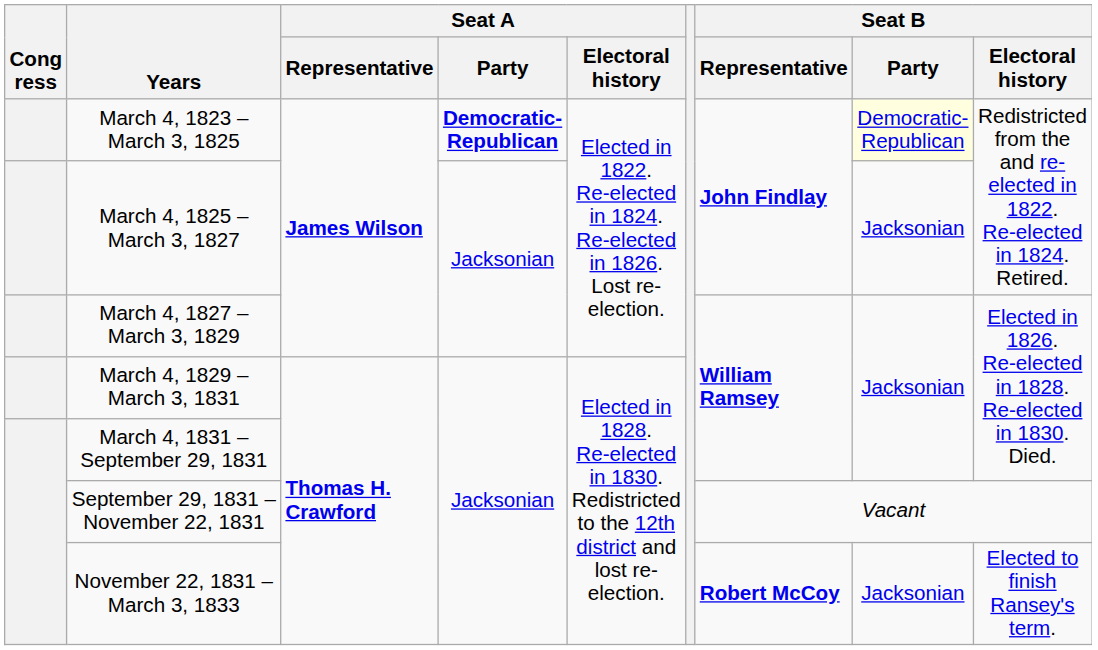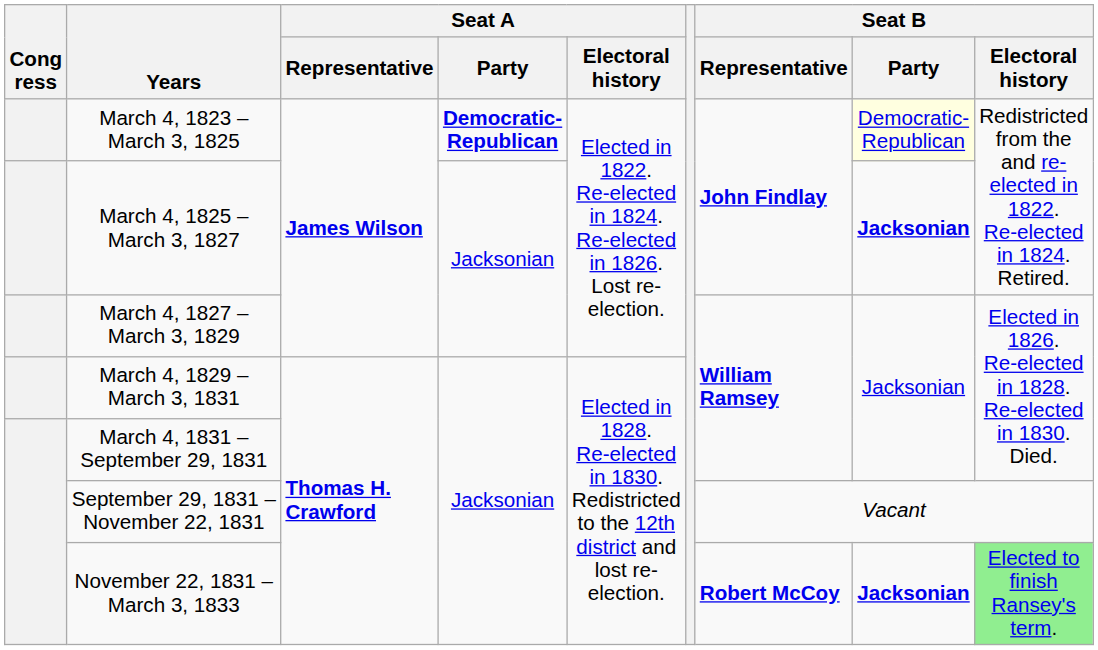(913, 227) normal -> (913, 227) bold
(913, 593) normal -> (913, 593) bold
(1032, 593) no background -> (1034, 593) lightgreen background
